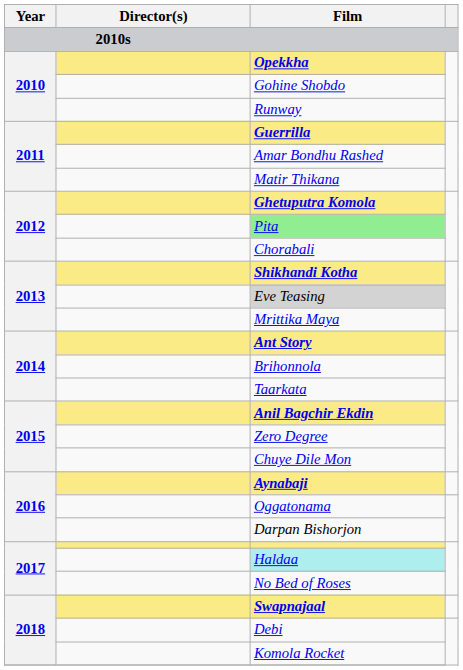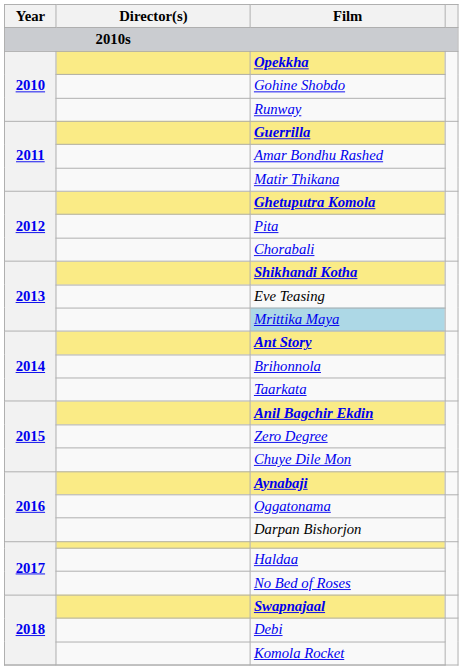(266, 226) lightgreen background -> (266, 226) no background
(289, 296) lightgrey background -> (289, 296) no background
(297, 319) no background -> (297, 319) lightblue background
(276, 559) paleturquoise background -> (276, 559) no background
